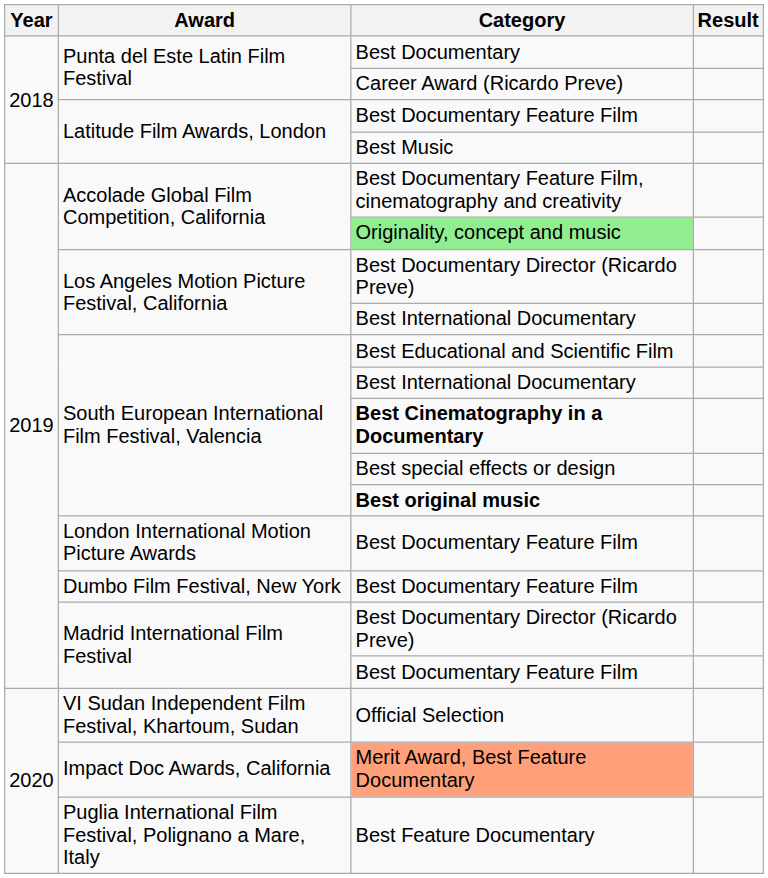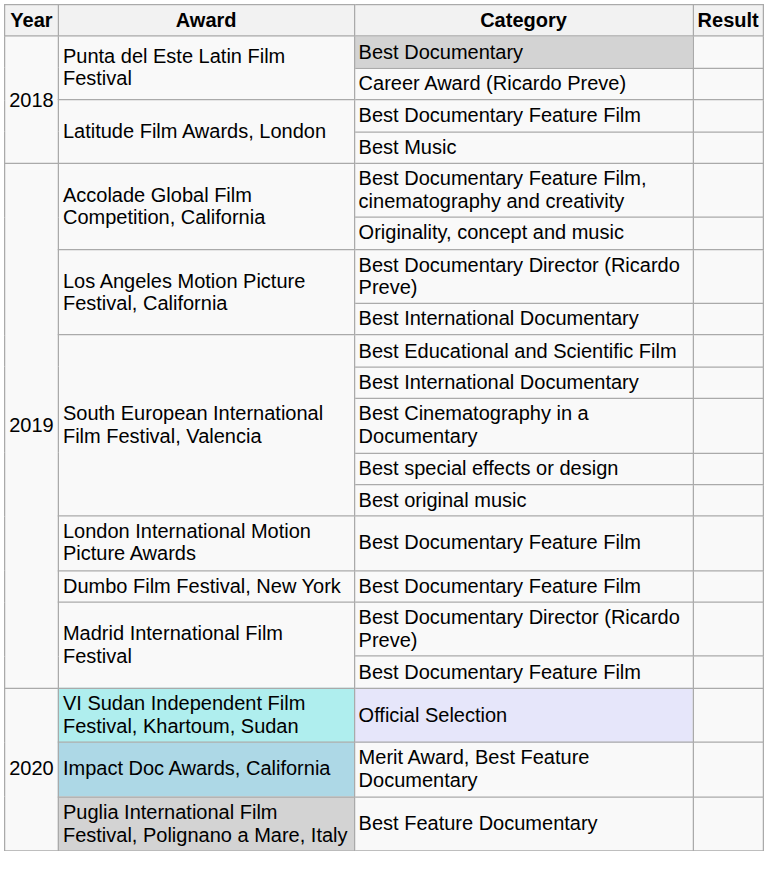(438, 52) no background -> (441, 52) lightgrey background
(488, 233) lightgreen background -> (491, 233) no background
(479, 425) bold -> (474, 425) normal
(448, 500) bold -> (443, 500) normal
(184, 715) no background -> (184, 715) paleturquoise background
(430, 715) no background -> (433, 715) lavender background
(197, 769) no background -> (197, 769) lightblue background
(471, 769) lightsalmon background -> (474, 769) no background
(184, 834) no background -> (205, 823) lightgrey background
